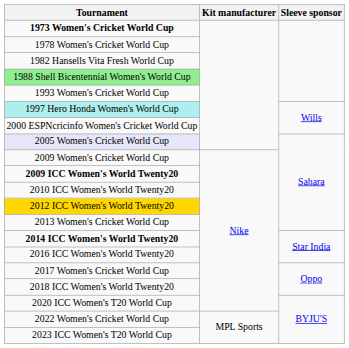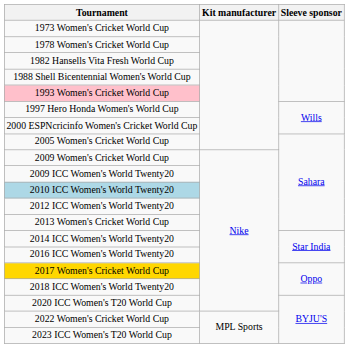(102, 28) bold -> (102, 28) normal
(102, 76) lightgreen background -> (102, 76) no background
(102, 92) no background -> (102, 92) pink background
(102, 109) paleturquoise background -> (102, 109) no background
(102, 141) lavender background -> (102, 141) no background
(102, 173) bold -> (102, 173) normal
(102, 189) no background -> (102, 189) lightblue background
(102, 206) gold background -> (102, 206) no background
(102, 238) bold -> (102, 238) normal
(102, 270) no background -> (102, 270) gold background
